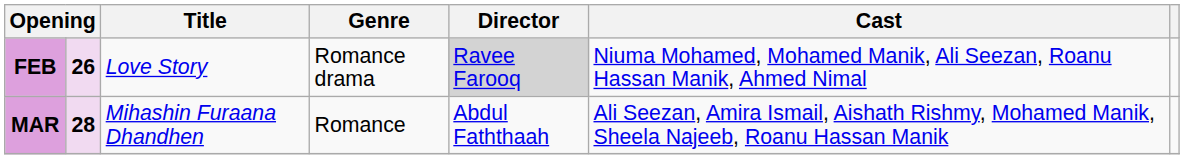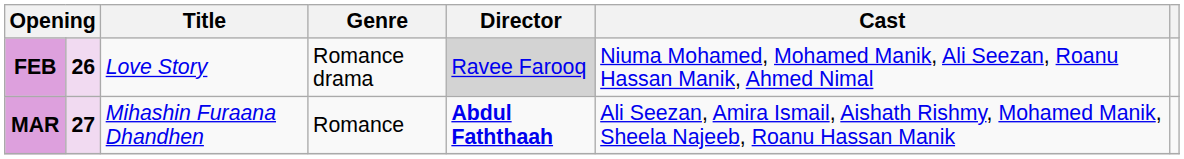(83, 124) 28 -> (83, 124) 27
(501, 124) normal -> (502, 124) bold
